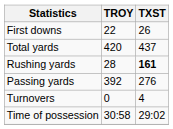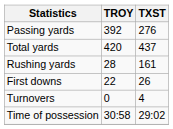rows swapped: (34, 30) <-> (40, 81)
(147, 64) bold -> (147, 64) normal
